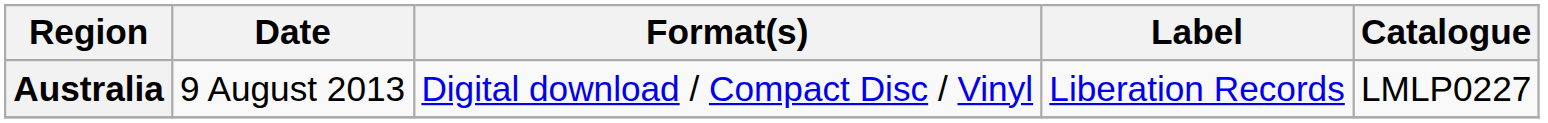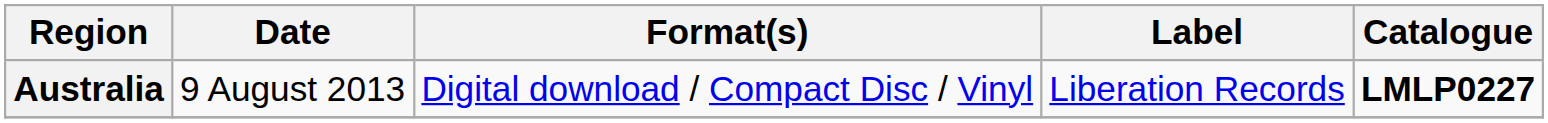(1446, 88) normal -> (1448, 88) bold
